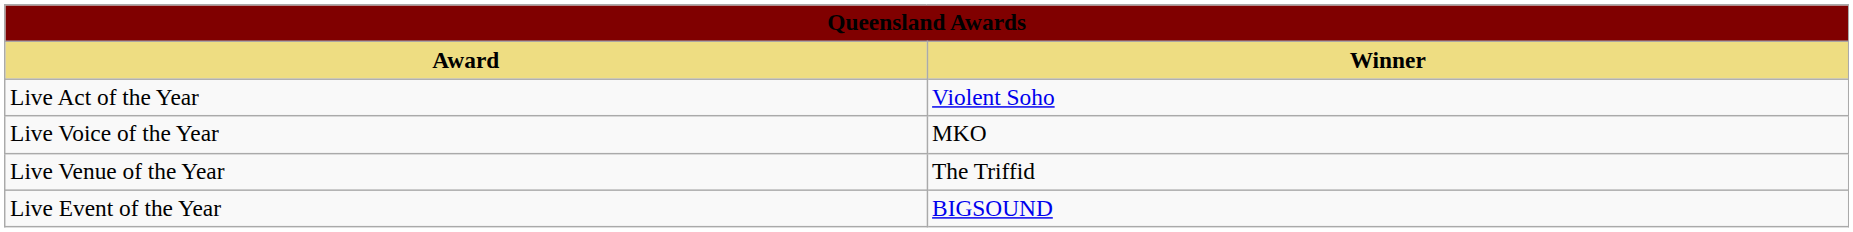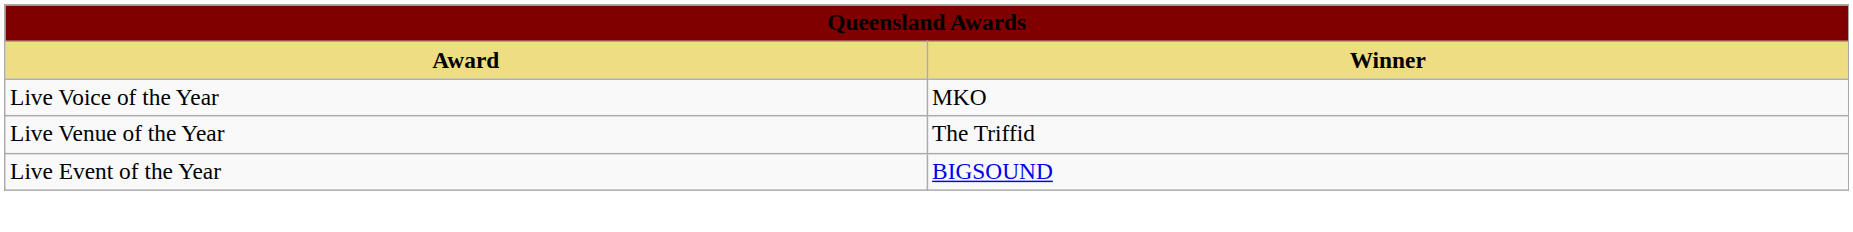- row: (105, 97)
